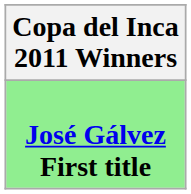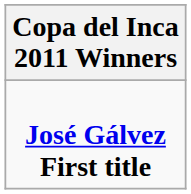(95, 149) lightgreen background -> (95, 149) no background
